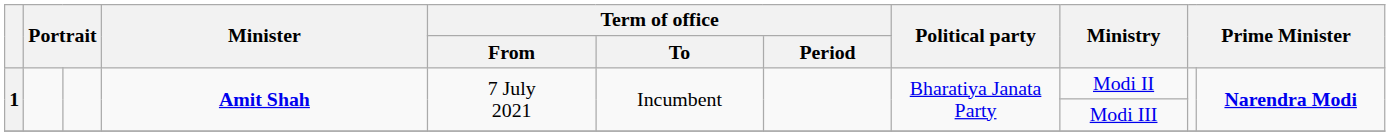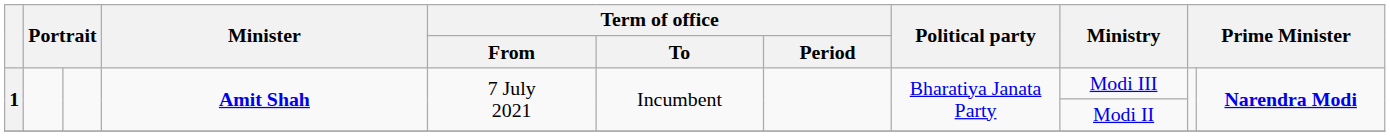(1124, 83) Modi II -> (1124, 83) Modi III
(1124, 114) Modi III -> (1124, 114) Modi II
